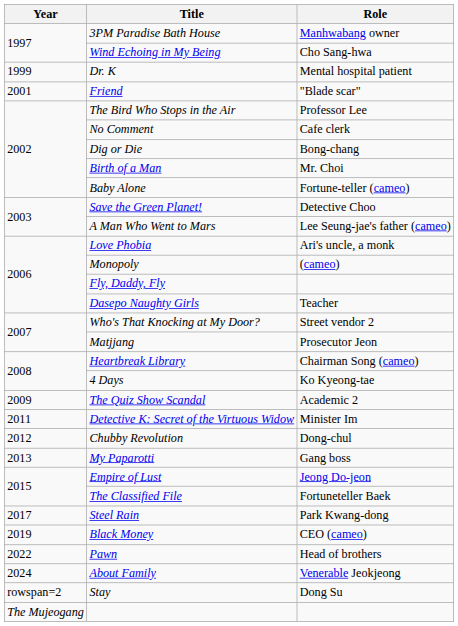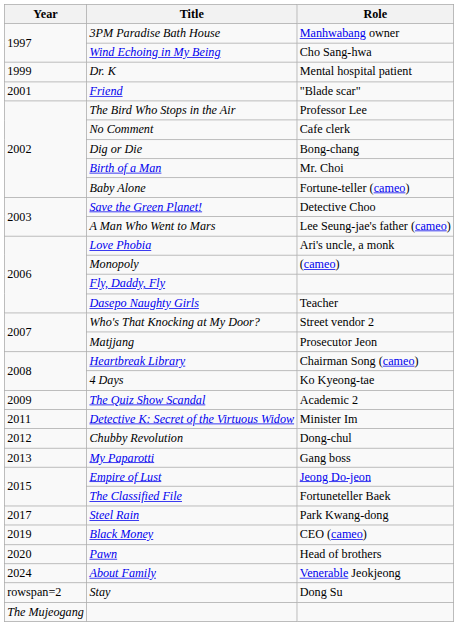(19, 554) 2022 -> (19, 554) 2020
